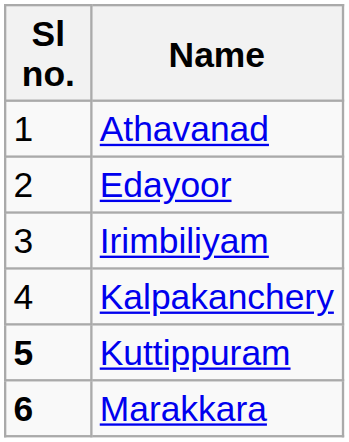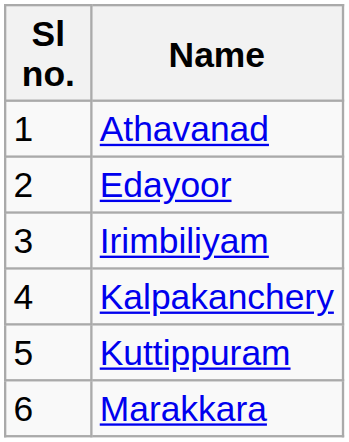(23, 353) bold -> (23, 353) normal
(23, 409) bold -> (23, 409) normal
